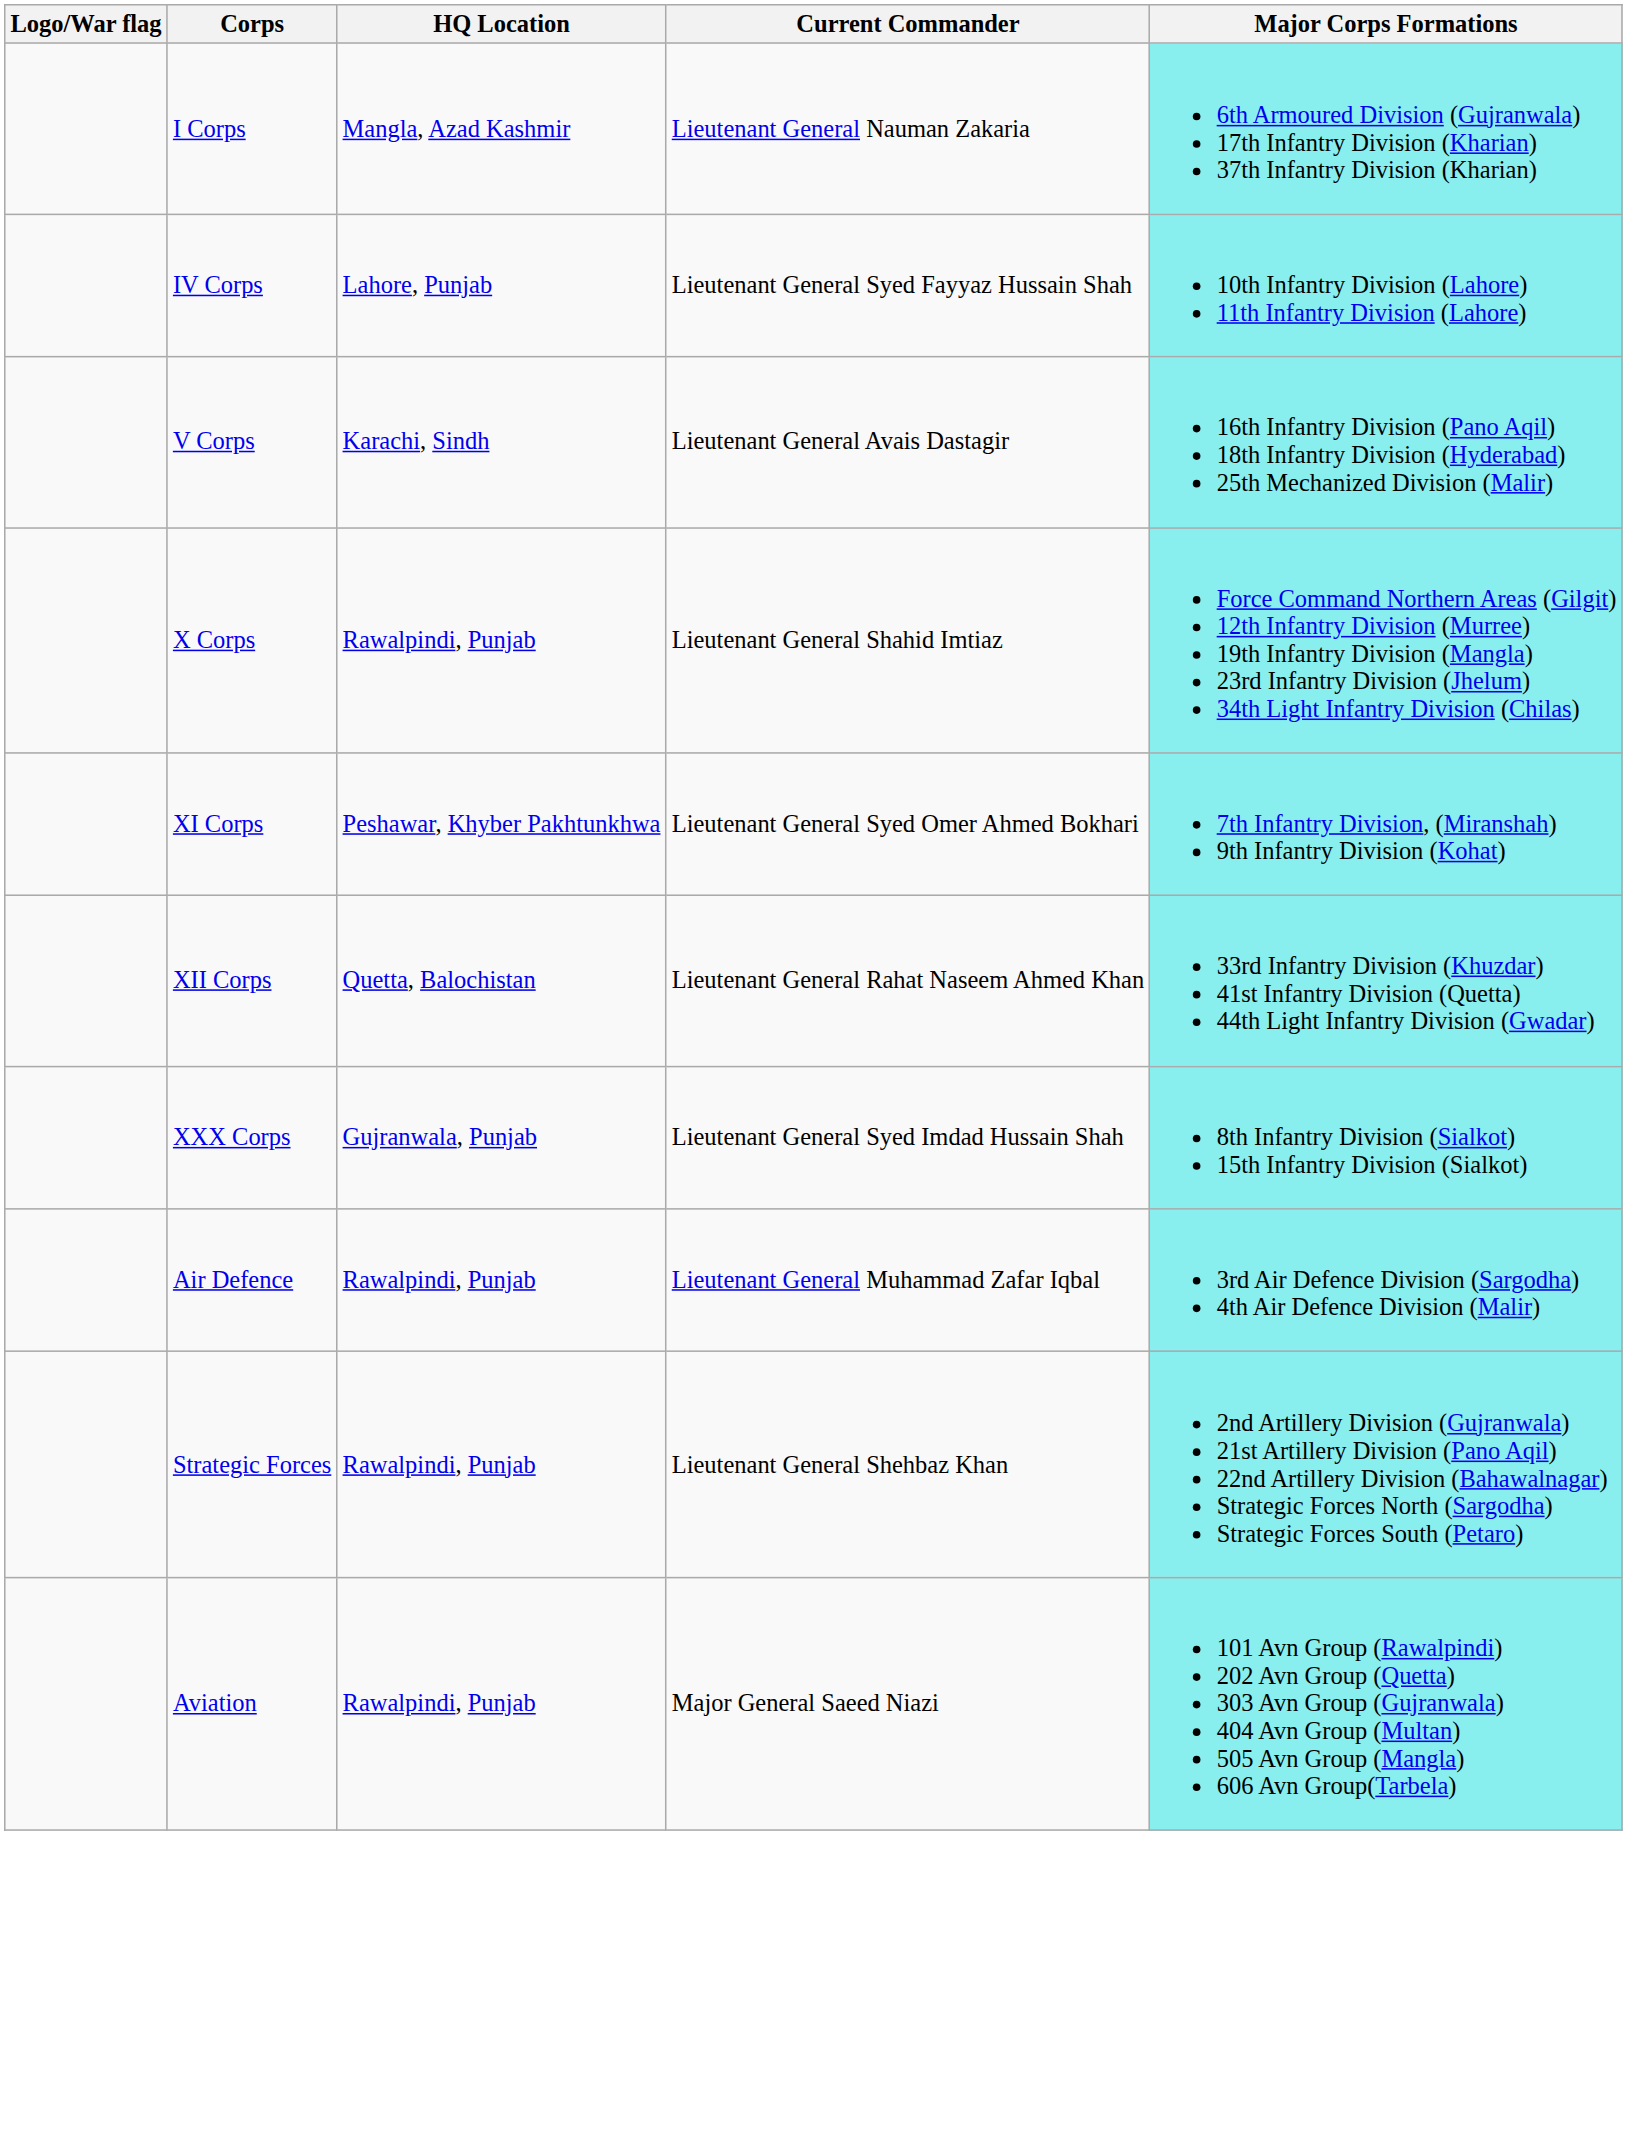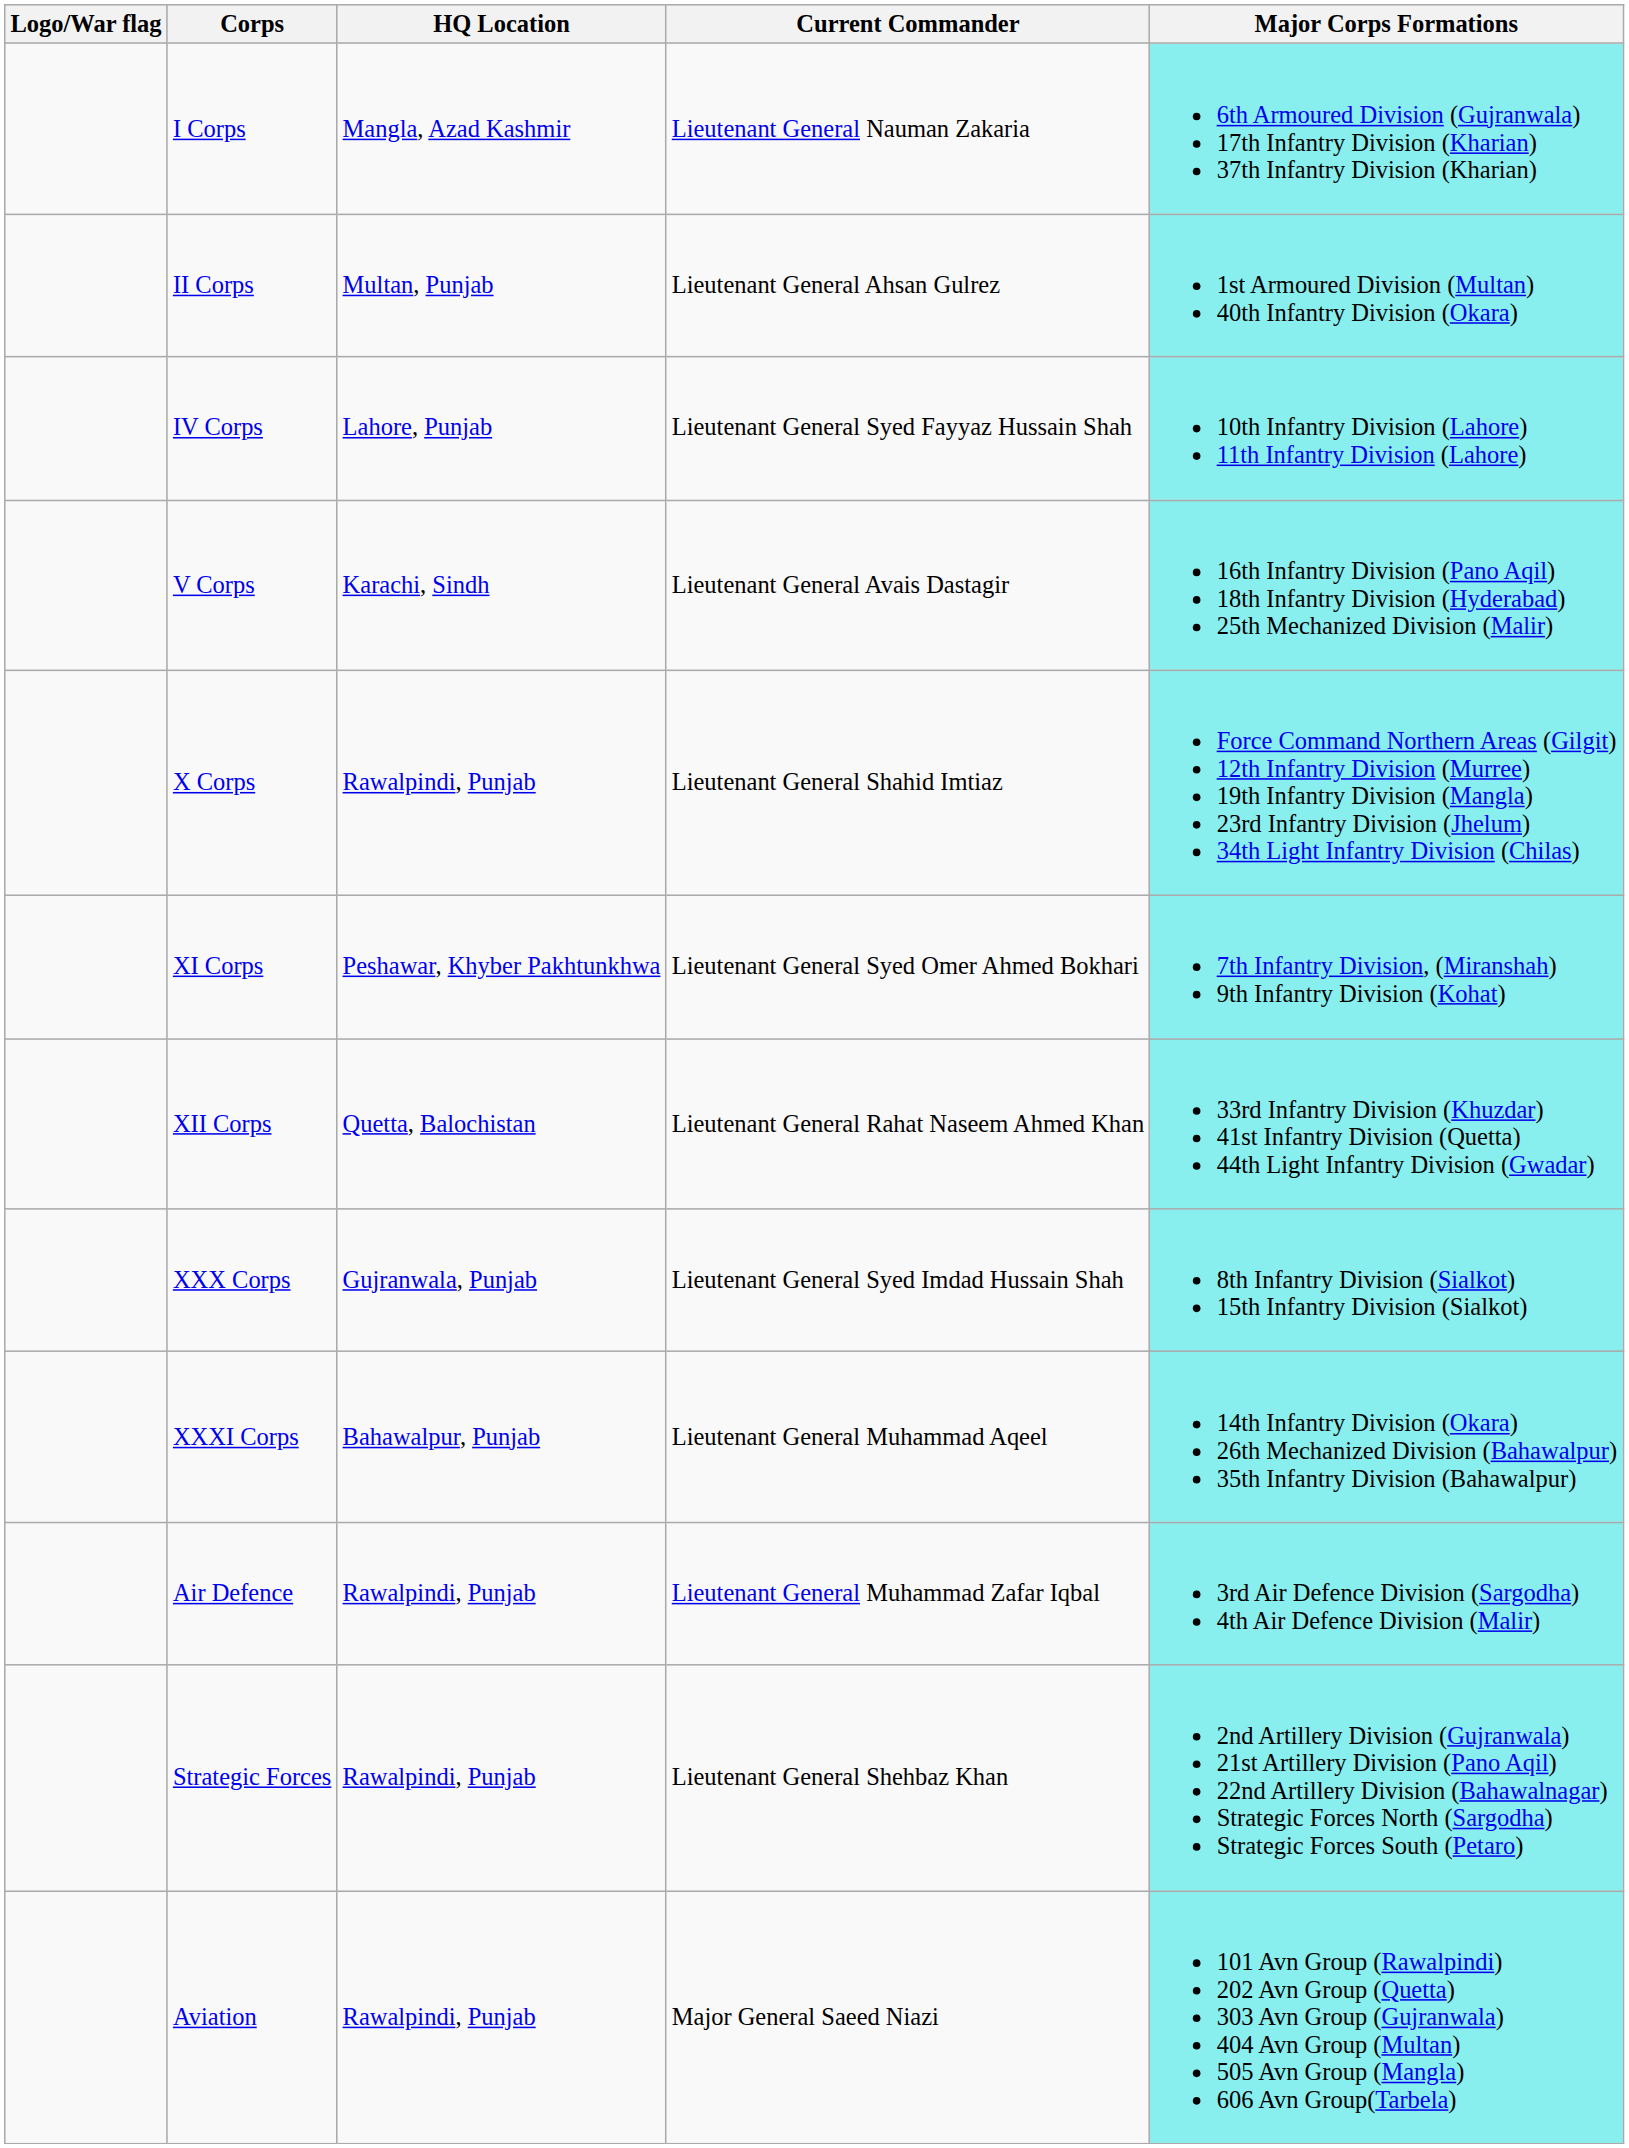+ row: (213, 285)
+ row: (236, 1436)
